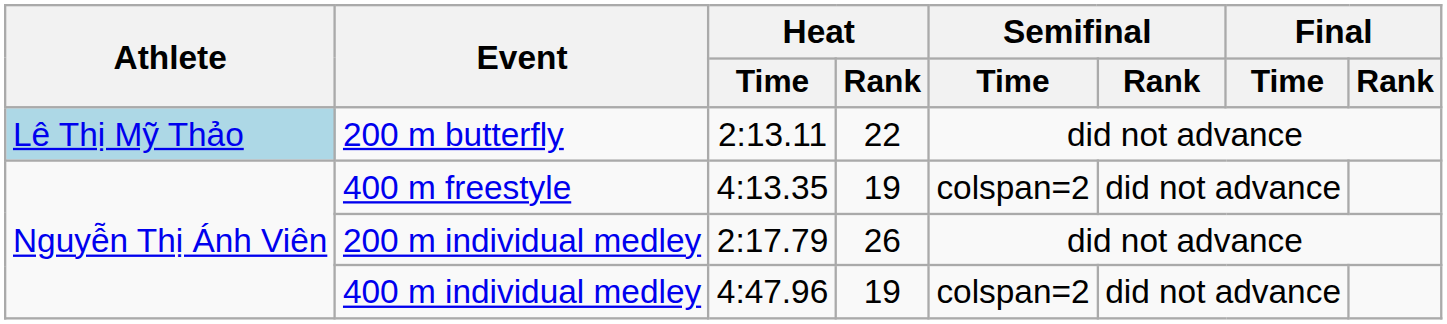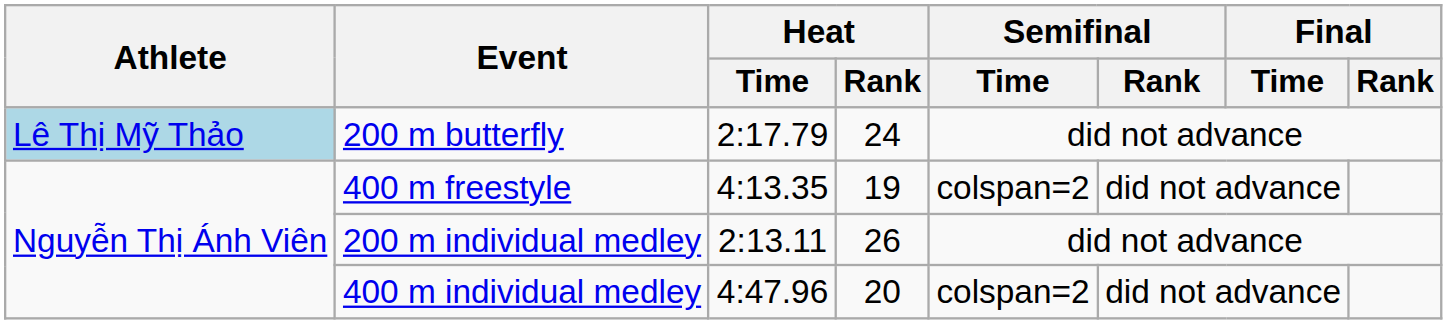(773, 135) 2:13.11 -> (773, 135) 2:17.79
(882, 135) 22 -> (882, 135) 24
(773, 240) 2:17.79 -> (773, 240) 2:13.11
(882, 293) 19 -> (882, 293) 20
